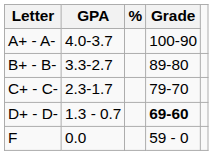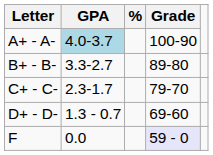(89, 41) no background -> (89, 41) lightblue background
(169, 114) bold -> (169, 114) normal
(169, 138) no background -> (169, 138) lavender background
